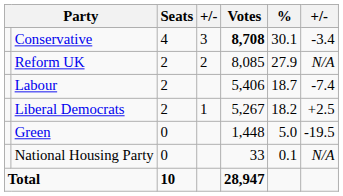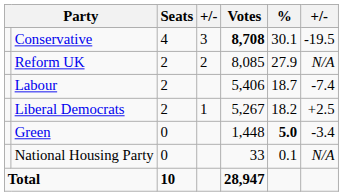(323, 39) -3.4 -> (319, 39) -19.5
(288, 132) normal -> (288, 132) bold
(319, 132) -19.5 -> (323, 132) -3.4
